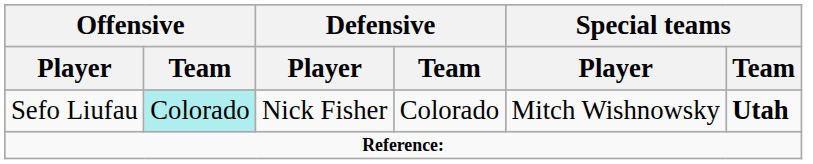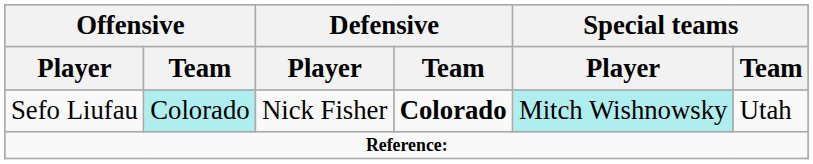(449, 110) normal -> (453, 110) bold
(616, 110) no background -> (623, 110) paleturquoise background
(760, 110) bold -> (766, 110) normal
